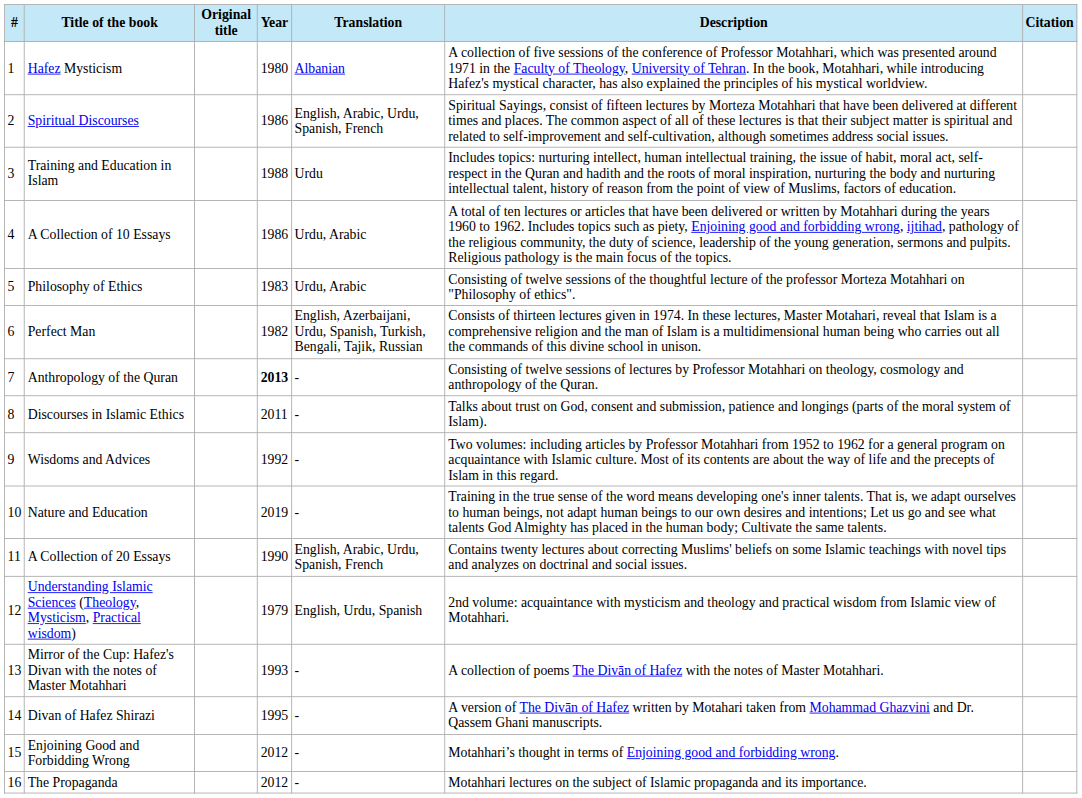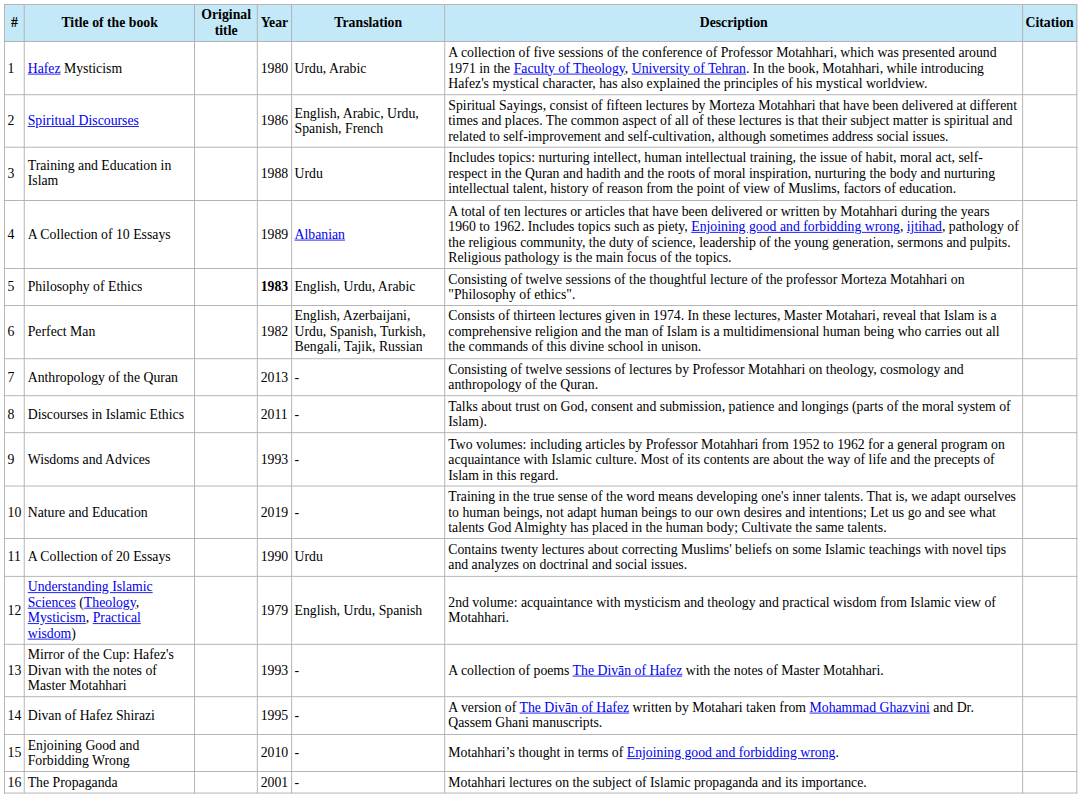(320, 68) Albanian -> (330, 68) Urdu, Arabic
(274, 234) 1986 -> (274, 234) 1989
(330, 234) Urdu, Arabic -> (320, 234) Albanian
(274, 287) normal -> (274, 287) bold
(330, 287) Urdu, Arabic -> (355, 287) English, Urdu, Arabic
(274, 377) bold -> (274, 377) normal
(274, 459) 1992 -> (274, 459) 1993
(357, 557) English, Arabic, Urdu, Spanish, French -> (309, 557) Urdu
(274, 752) 2012 -> (274, 752) 2010
(274, 782) 2012 -> (274, 782) 2001
